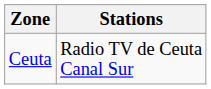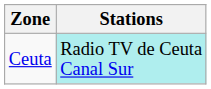(131, 58) no background -> (131, 58) paleturquoise background
